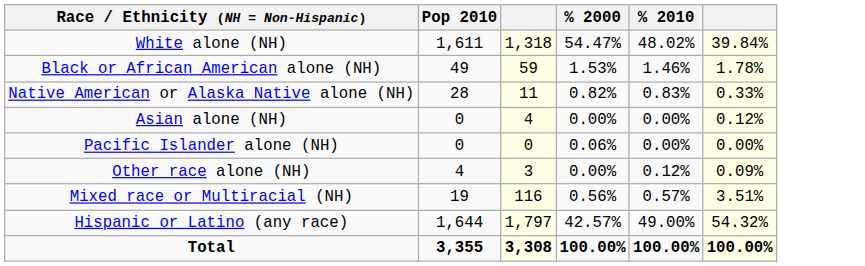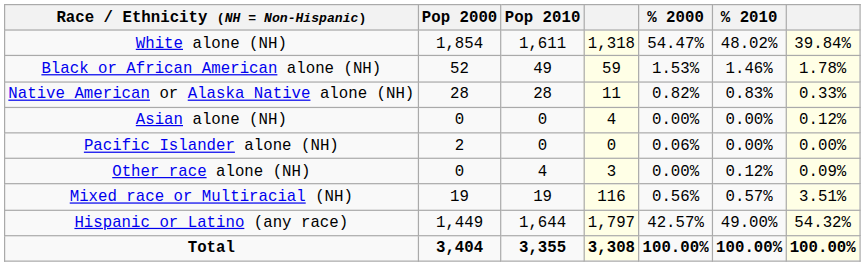+ column: (460, 17)
